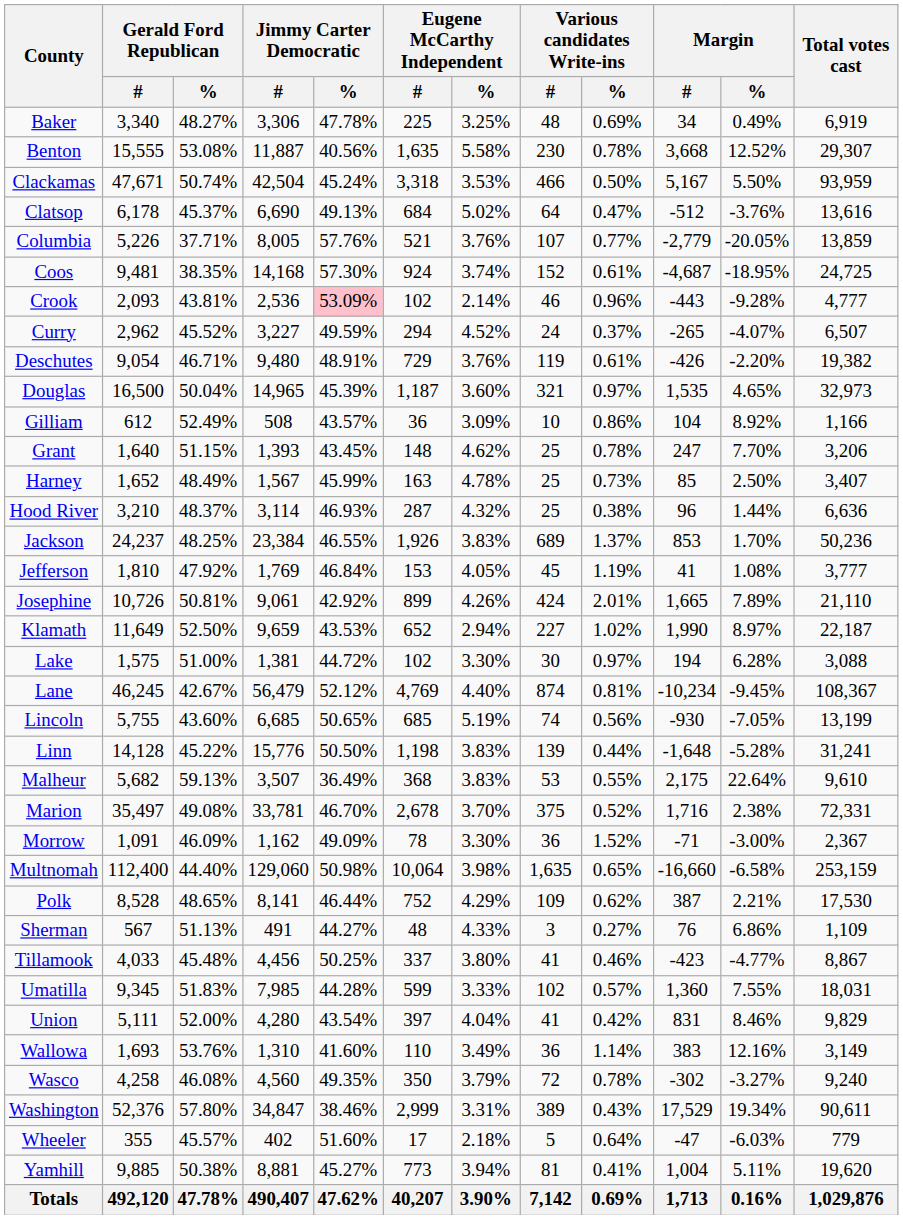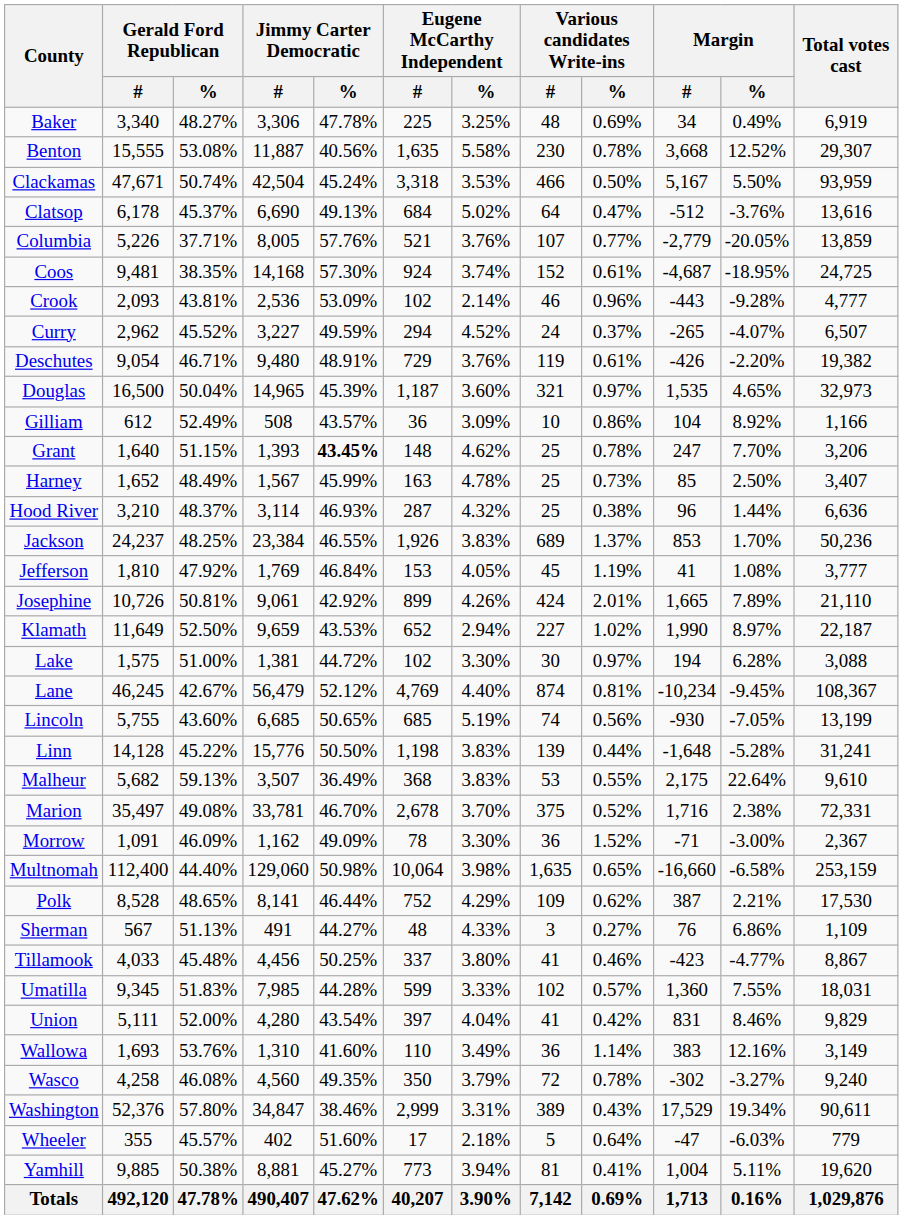(348, 301) pink background -> (348, 301) no background
(348, 451) normal -> (348, 451) bold
